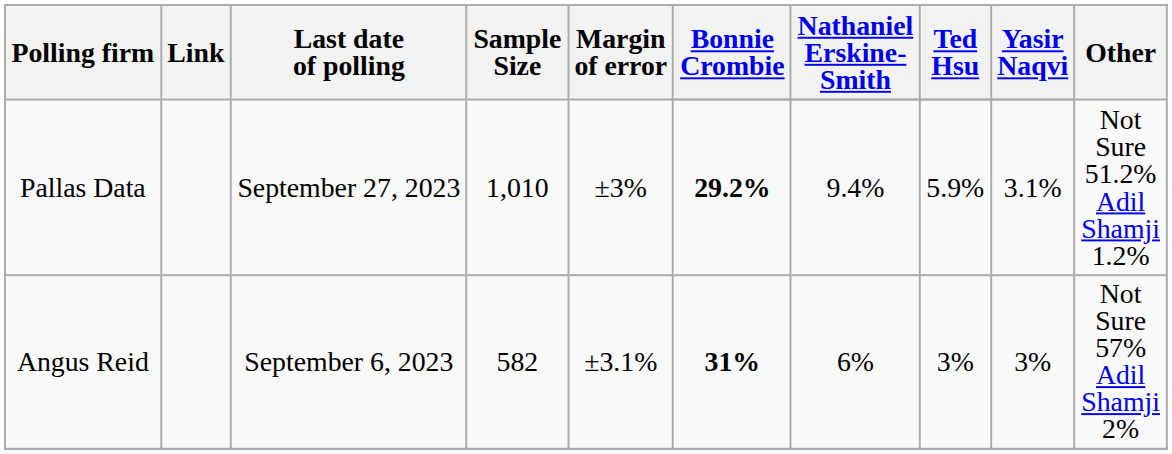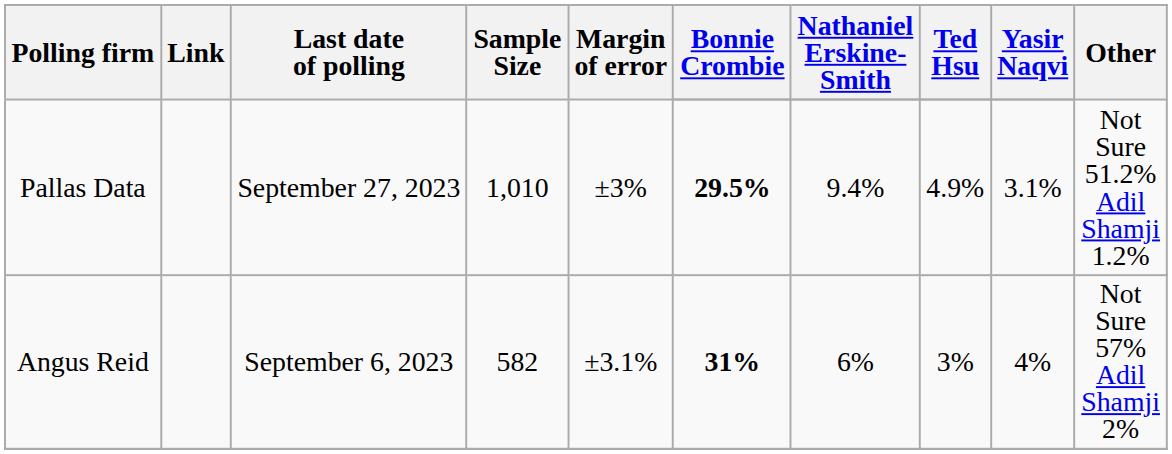(732, 187) 29.2% -> (732, 187) 29.5%
(955, 187) 5.9% -> (955, 187) 4.9%
(1033, 362) 3% -> (1033, 362) 4%
